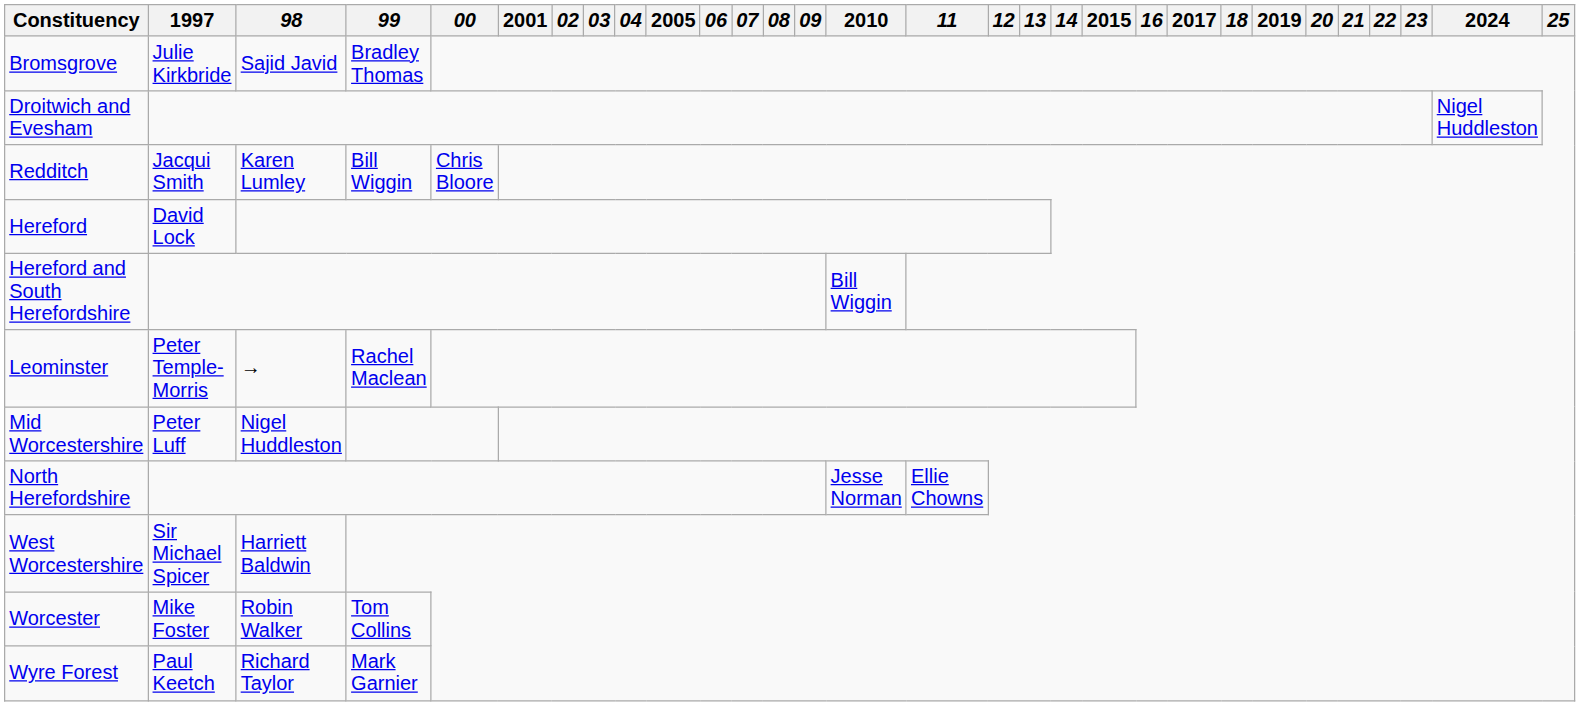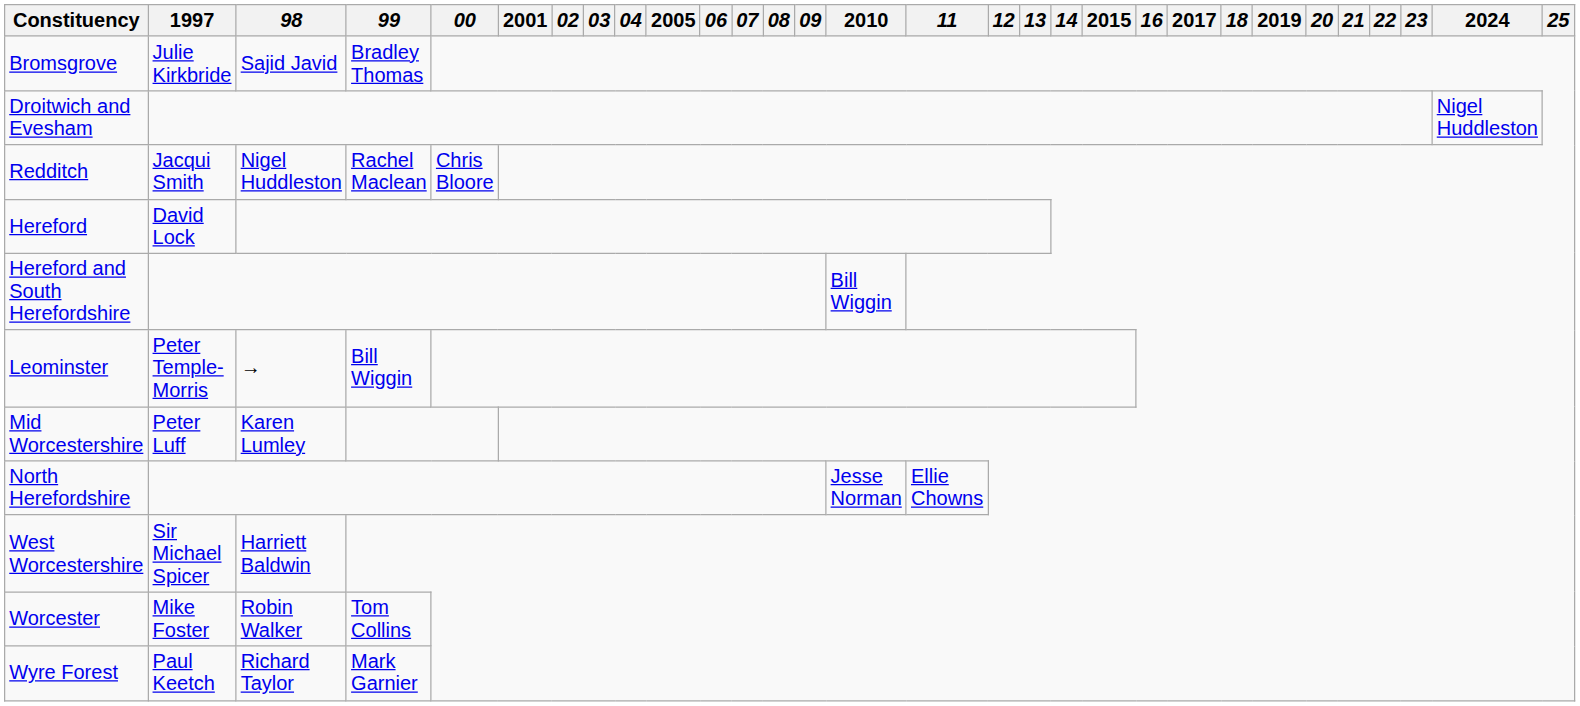(273, 171) Karen Lumley -> (291, 171) Nigel Huddleston
(382, 171) Bill Wiggin -> (389, 171) Rachel Maclean
(389, 368) Rachel Maclean -> (382, 368) Bill Wiggin
(291, 433) Nigel Huddleston -> (273, 433) Karen Lumley
